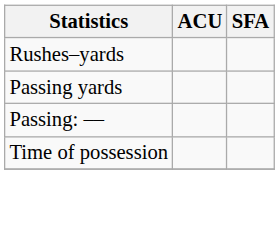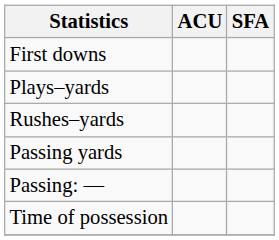+ row: (58, 54)
+ row: (59, 86)
